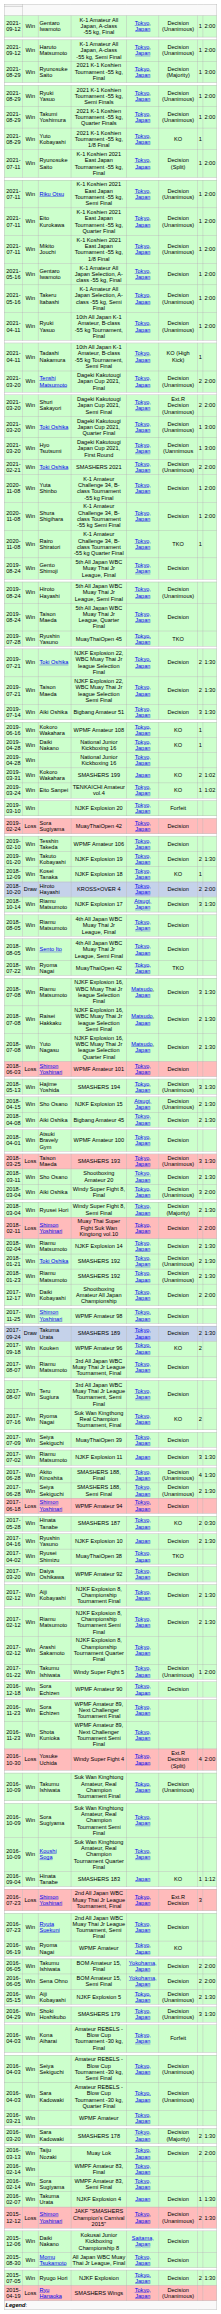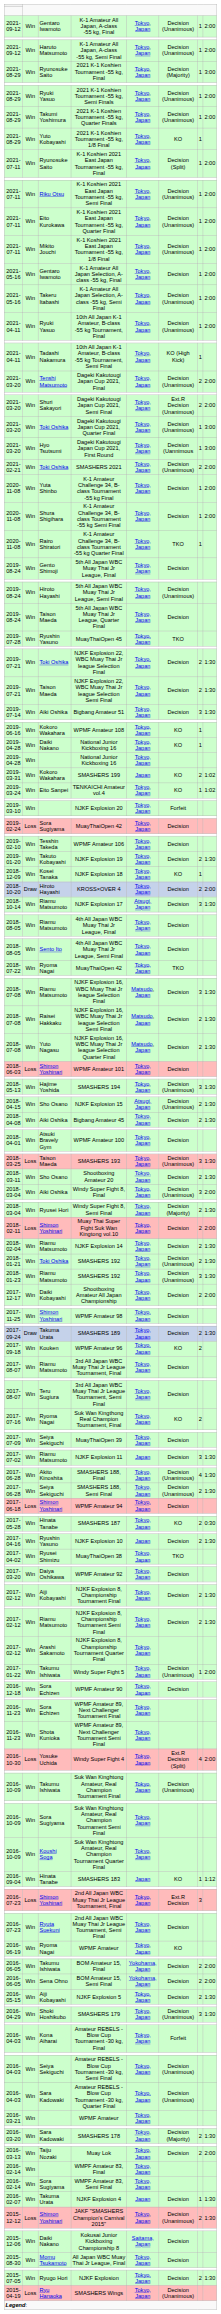(200, 1276) 2 -> (200, 1276) 3
(178, 1997) Decision (Unanimous) -> (178, 1997) Decision
